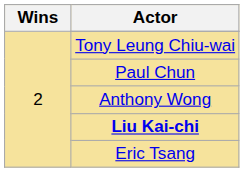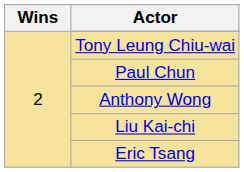(155, 126) bold -> (155, 126) normal
